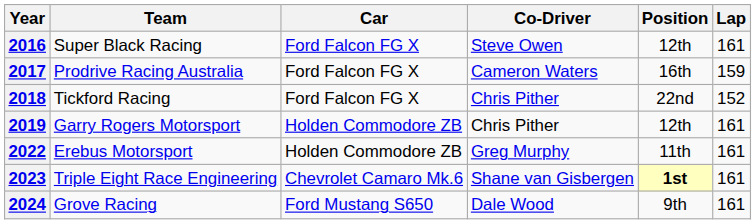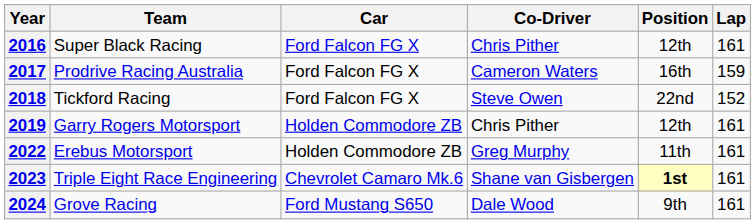(517, 45) Steve Owen -> (515, 45) Chris Pither
(515, 98) Chris Pither -> (517, 98) Steve Owen
